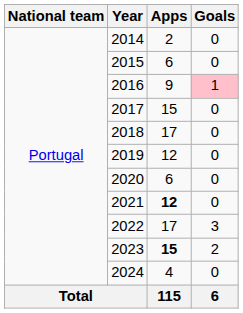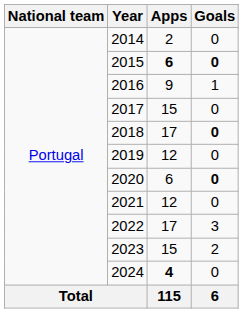(169, 62) normal -> (169, 62) bold
(215, 62) normal -> (215, 62) bold
(215, 86) pink background -> (215, 86) no background
(215, 132) normal -> (215, 132) bold
(215, 179) normal -> (215, 179) bold
(169, 202) bold -> (169, 202) normal
(169, 249) bold -> (169, 249) normal
(169, 272) normal -> (169, 272) bold
